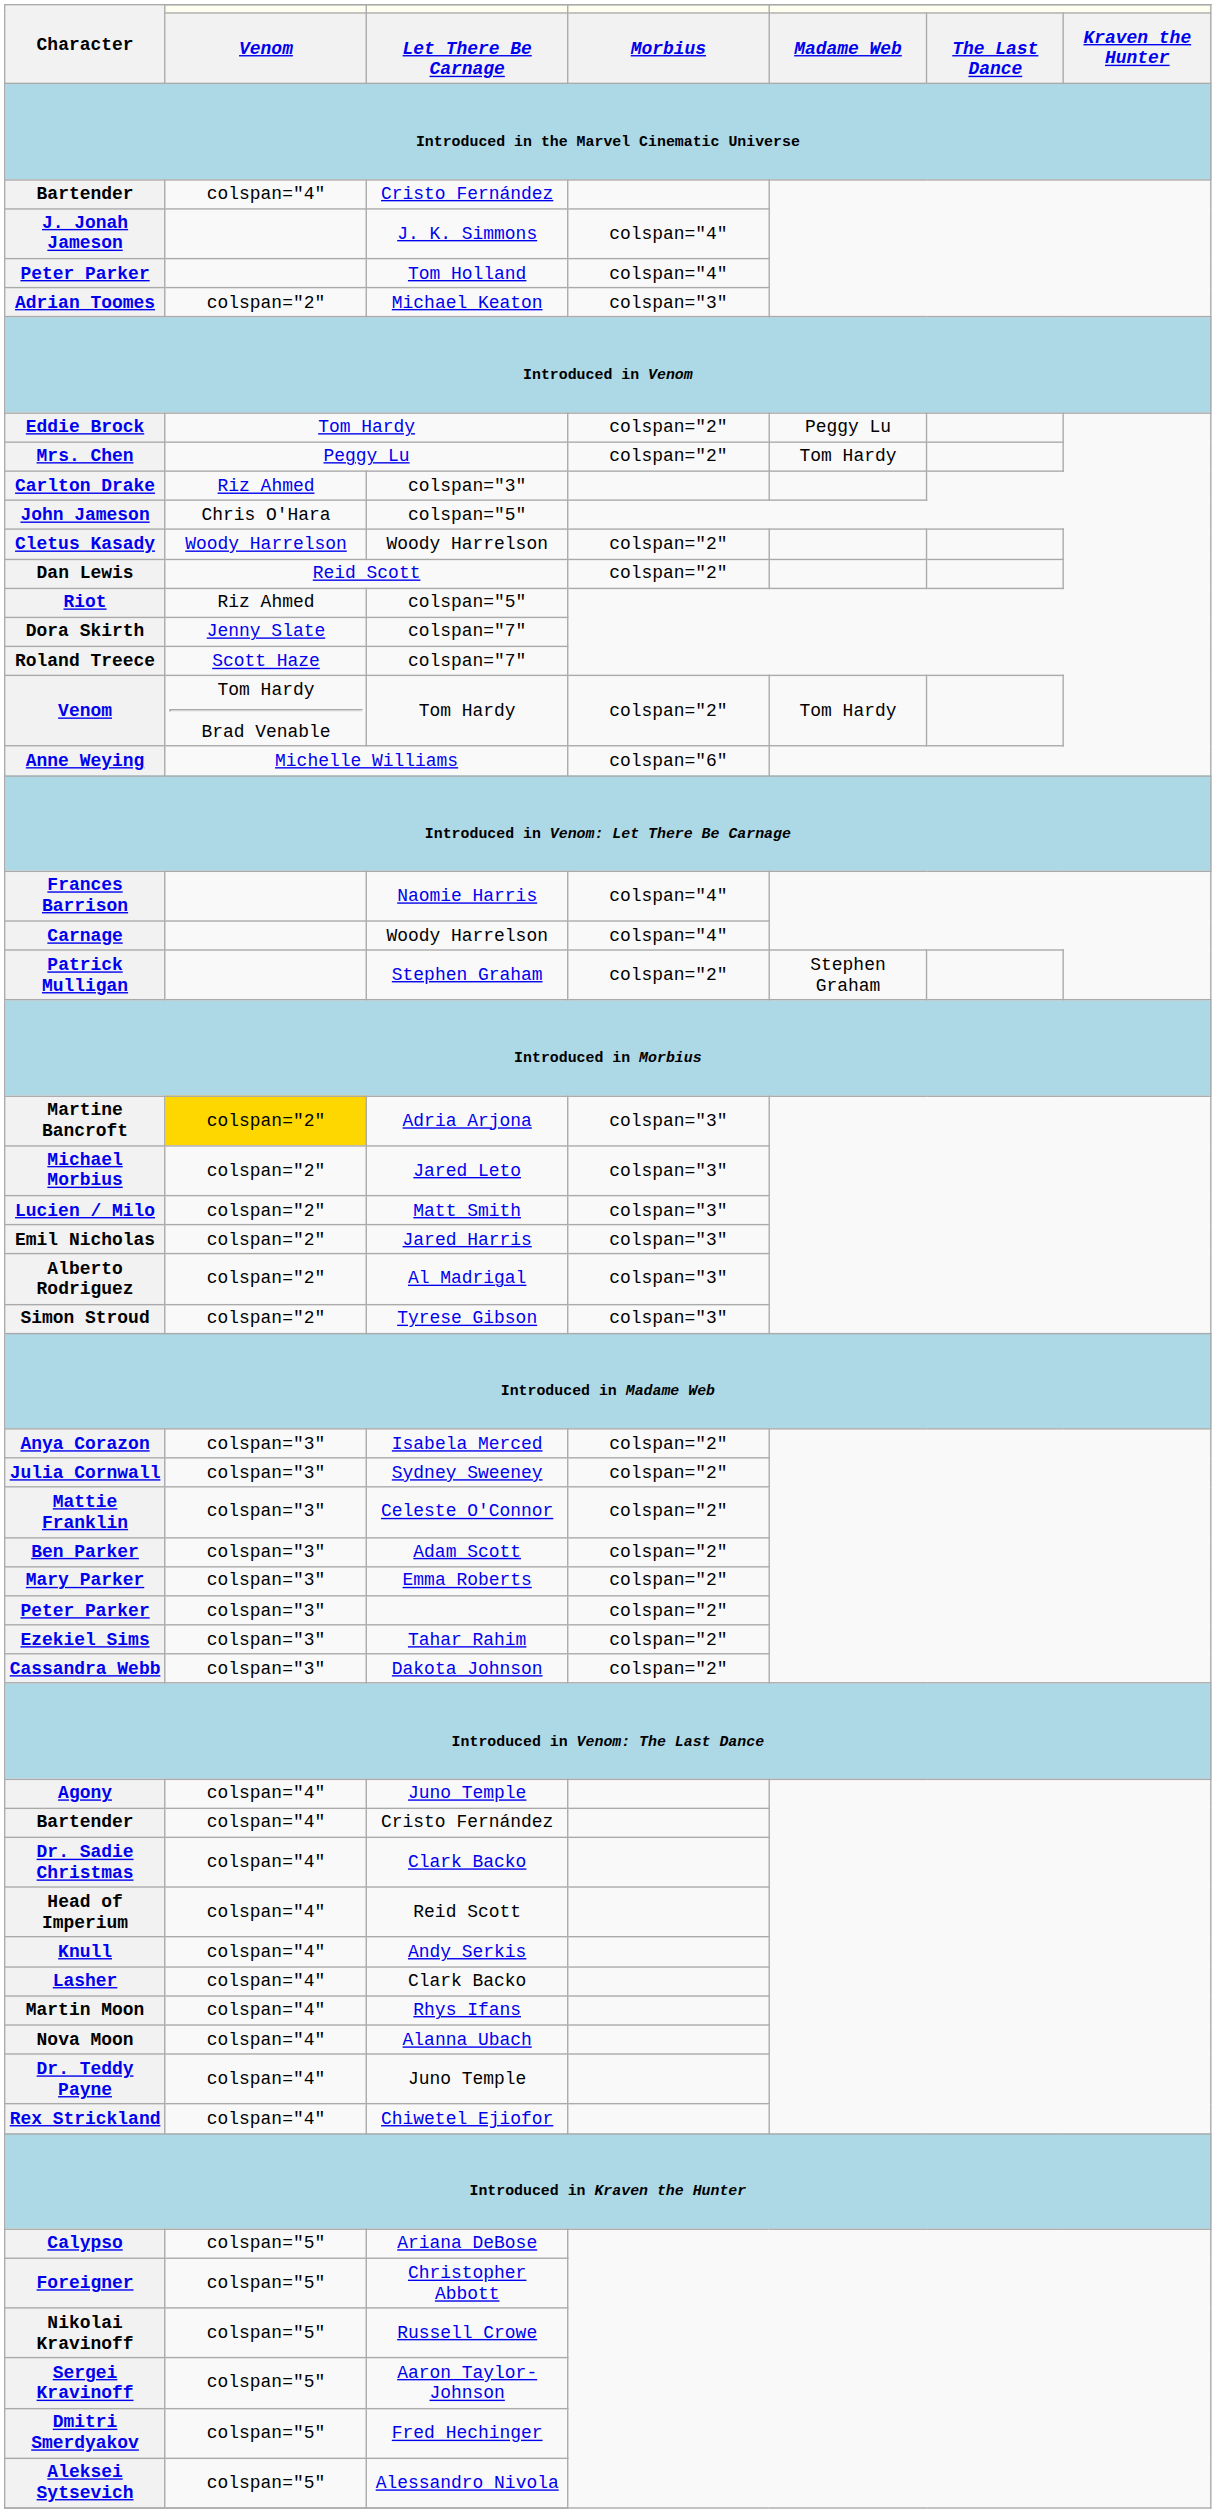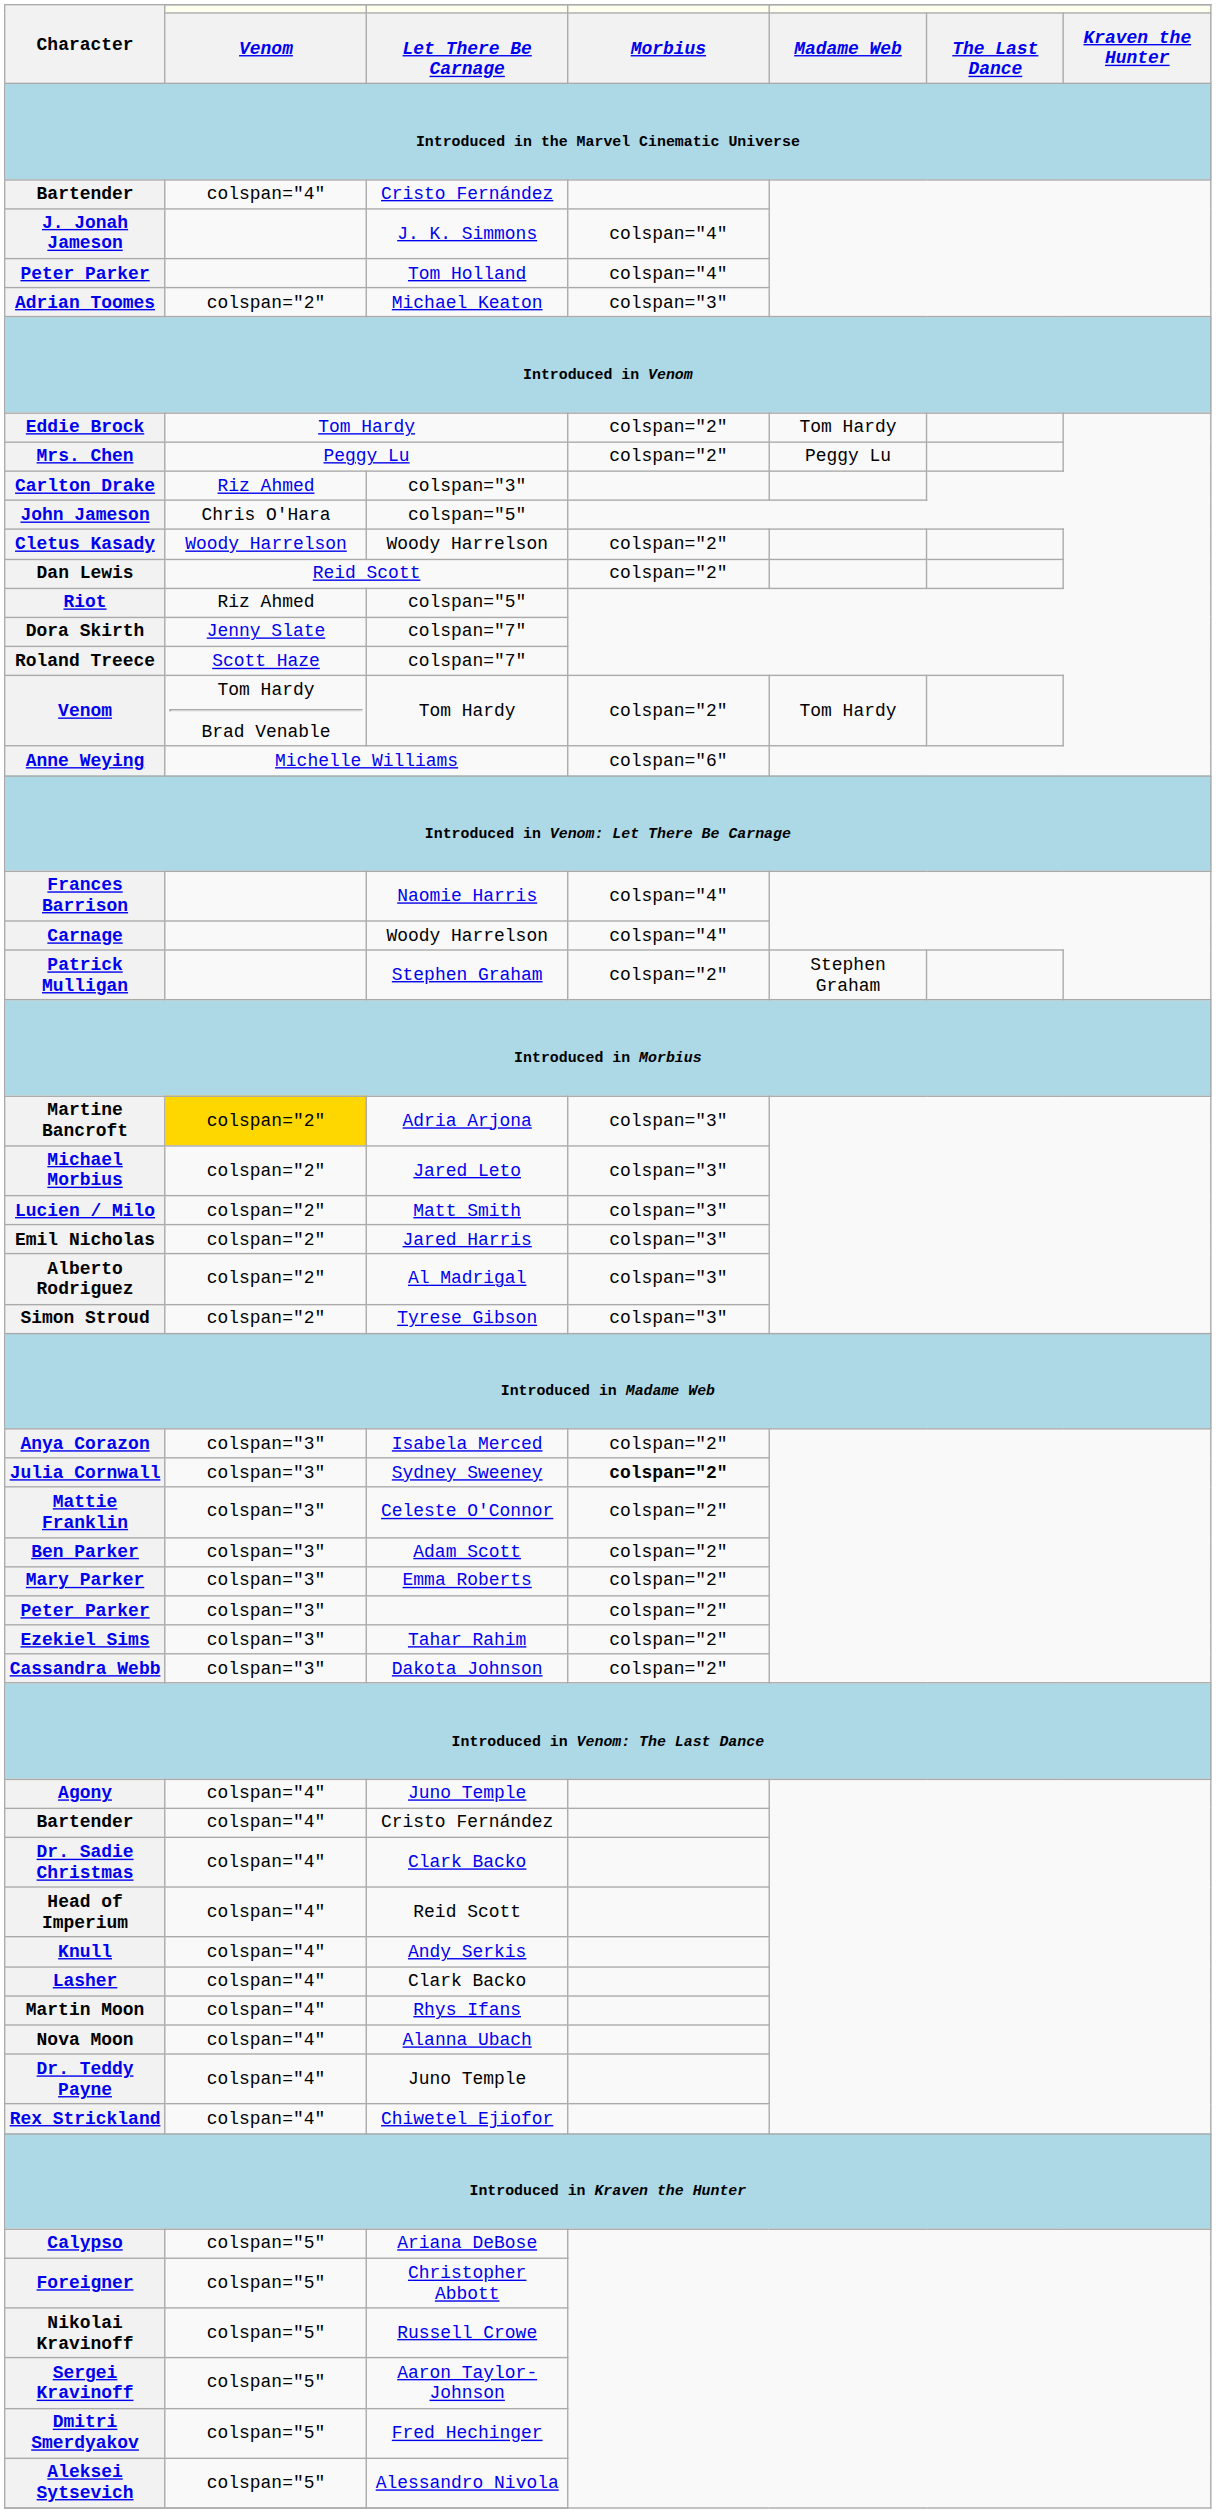(848, 427) Peggy Lu -> (848, 427) Tom Hardy
(848, 456) Tom Hardy -> (848, 456) Peggy Lu
(668, 1473) normal -> (668, 1473) bold
